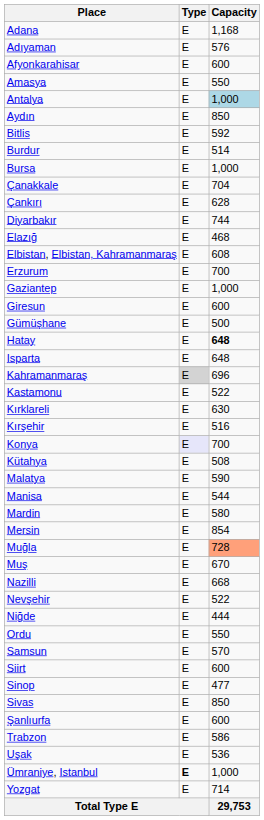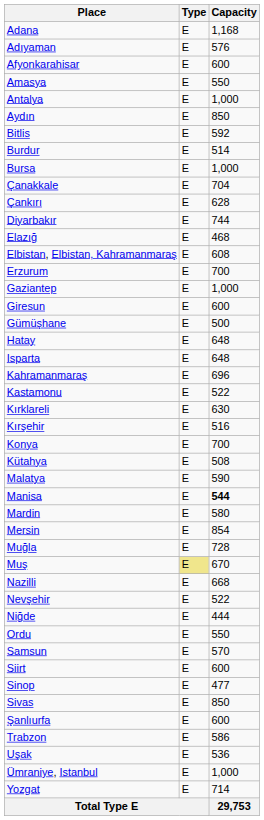(225, 99) lightblue background -> (225, 99) no background
(220, 340) bold -> (220, 340) normal
(185, 375) lightgrey background -> (185, 375) no background
(185, 444) lavender background -> (185, 444) no background
(220, 496) normal -> (220, 496) bold
(220, 548) lightsalmon background -> (220, 548) no background
(185, 565) no background -> (185, 565) khaki background
(185, 772) bold -> (185, 772) normal
